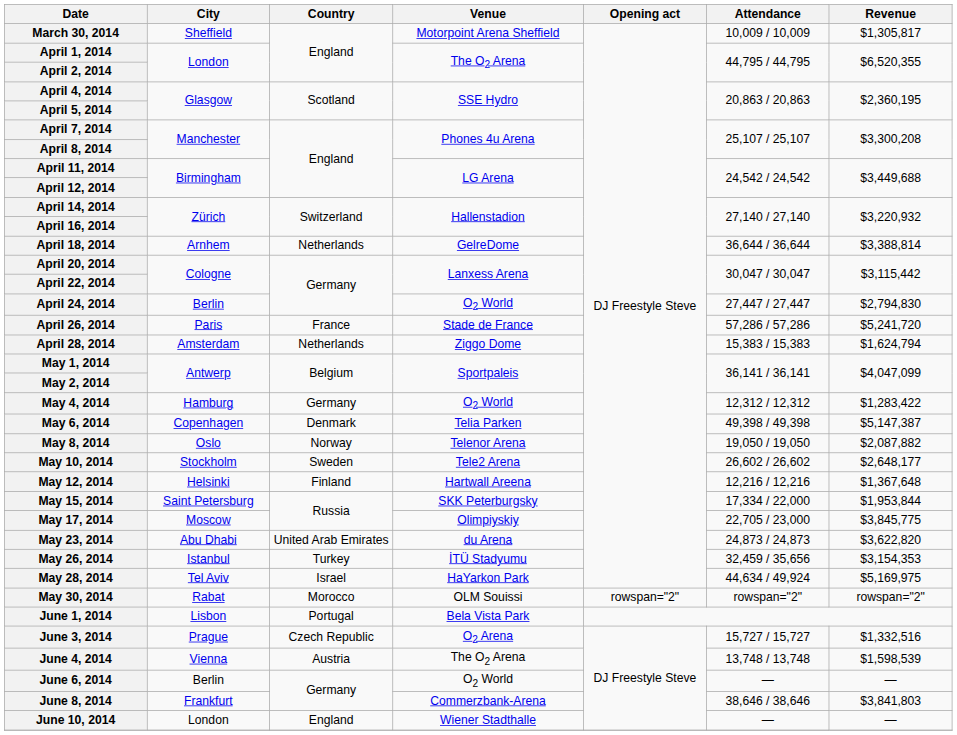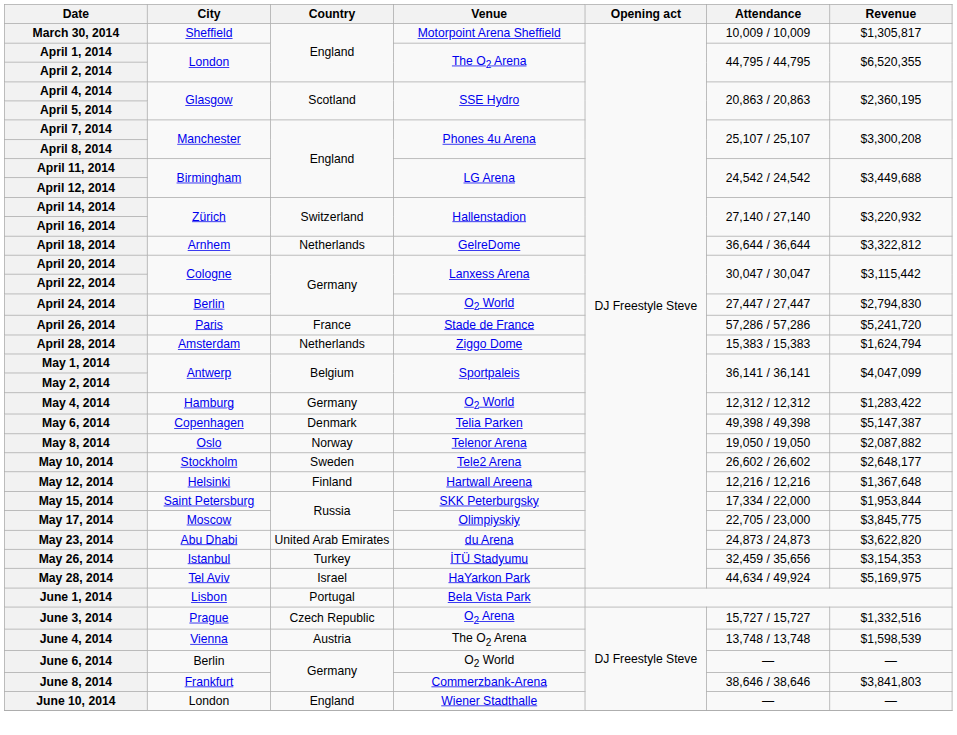(891, 245) $3,388,814 -> (891, 245) $3,322,812
- row: (76, 597)
